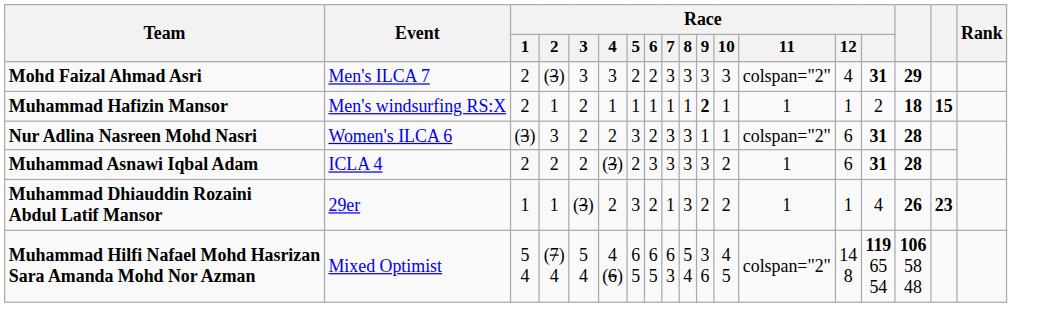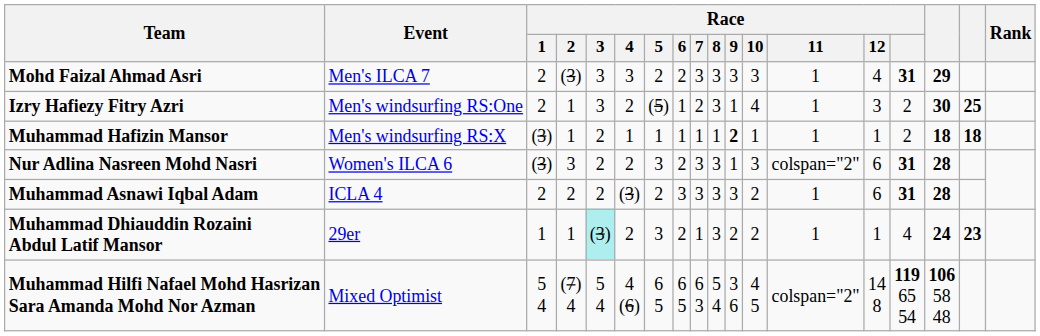(787, 76) colspan="2" -> (816, 76) 1
+ row: (96, 106)
(525, 106) 2 -> (542, 135) (3)
(944, 106) 15 -> (972, 135) 18
(726, 135) 1 -> (755, 165) 3
(583, 205) no background -> (600, 234) paleturquoise background
(913, 205) 26 -> (942, 234) 24
